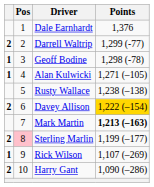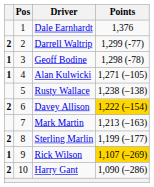(122, 123) bold -> (122, 123) normal
(23, 138) pink background -> (23, 138) no background
(122, 154) no background -> (122, 154) gold background
